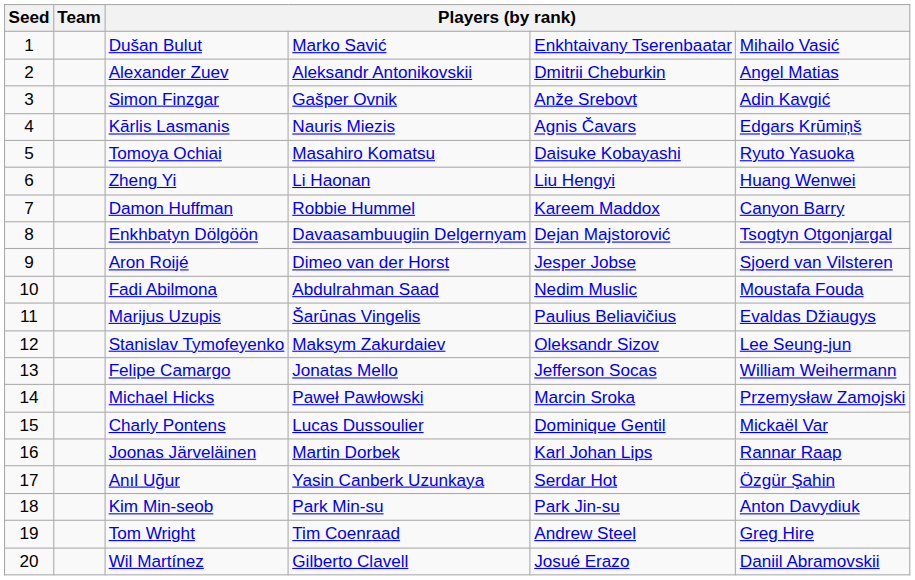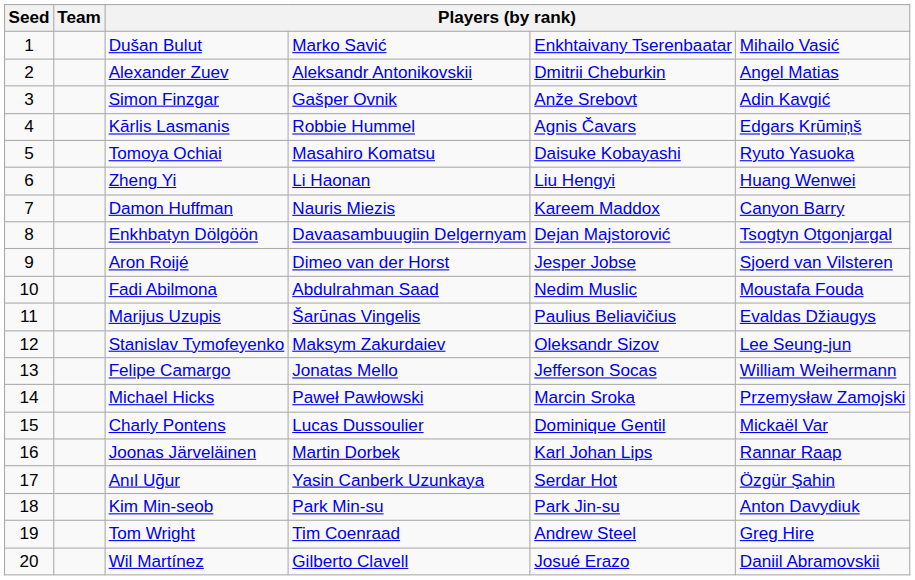(344, 126) Nauris Miezis -> (354, 126) Robbie Hummel
(354, 208) Robbie Hummel -> (344, 208) Nauris Miezis
